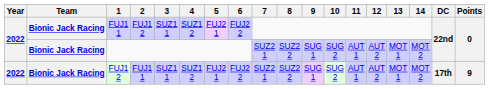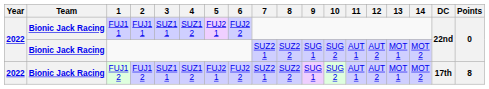(142, 28) FUJ1 2 -> (142, 28) FUJ1 1
(142, 73) FUJ1 1 -> (142, 73) FUJ1 2
(470, 73) 9 -> (470, 73) 8
